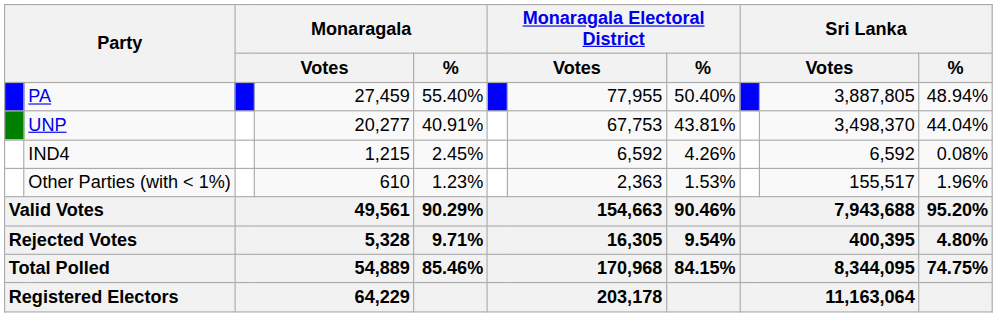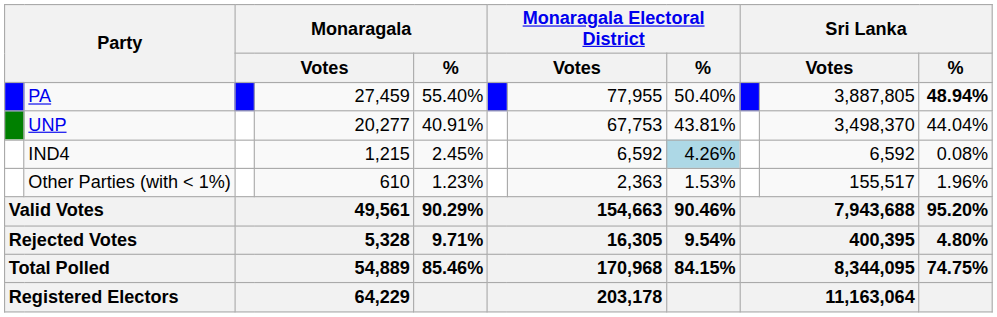(957, 96) normal -> (957, 96) bold
(710, 153) no background -> (710, 153) lightblue background
